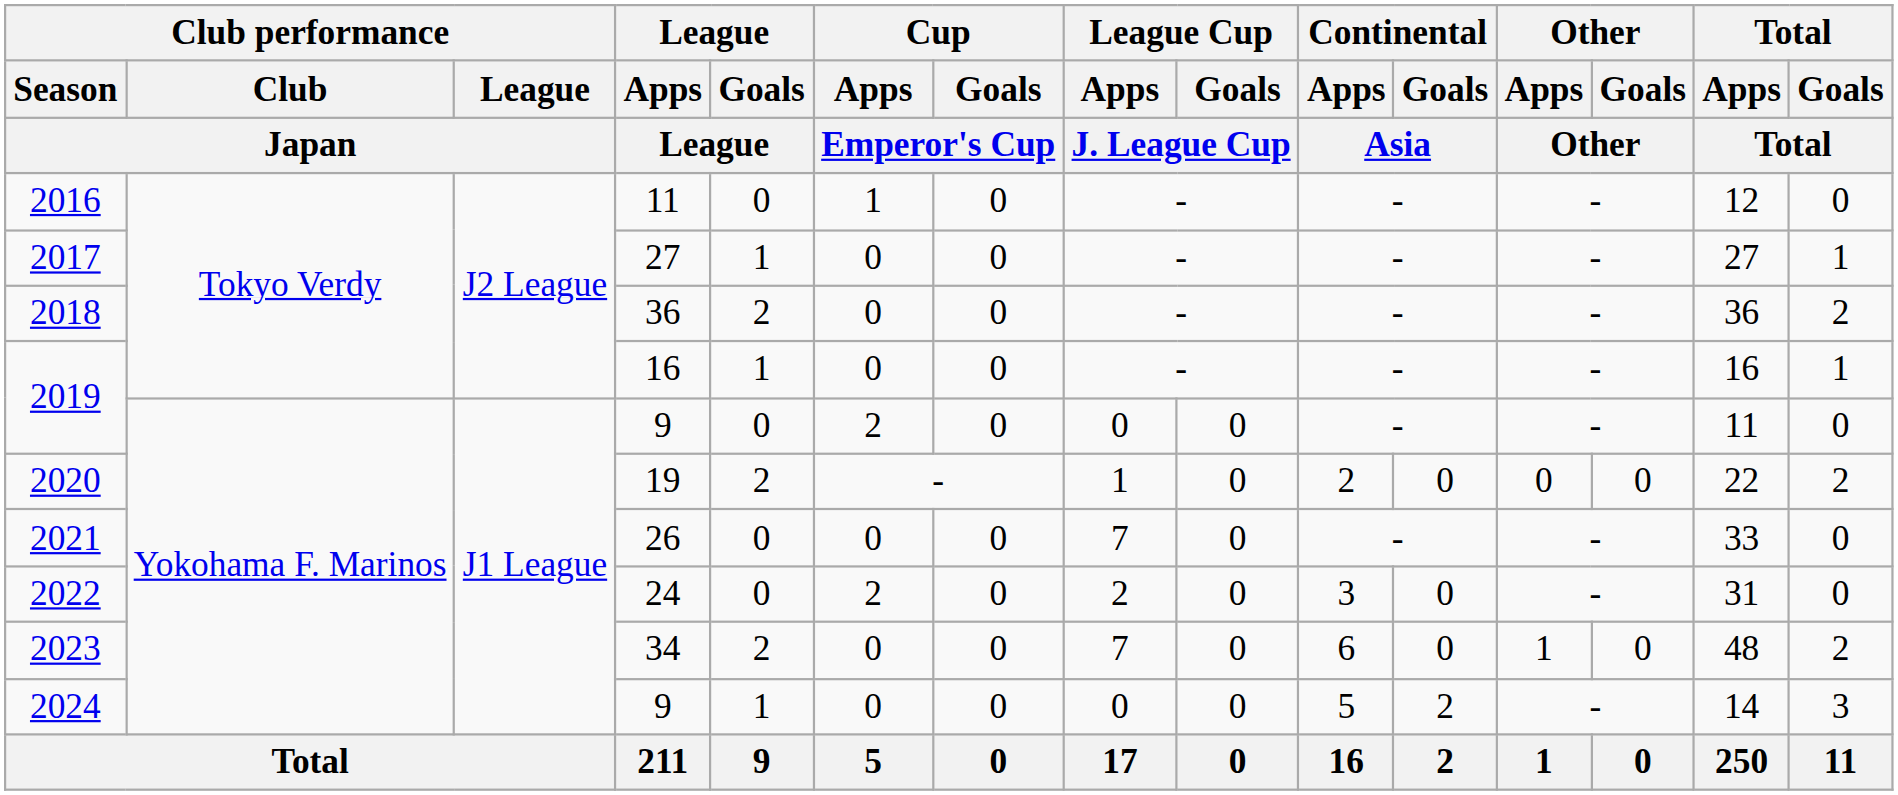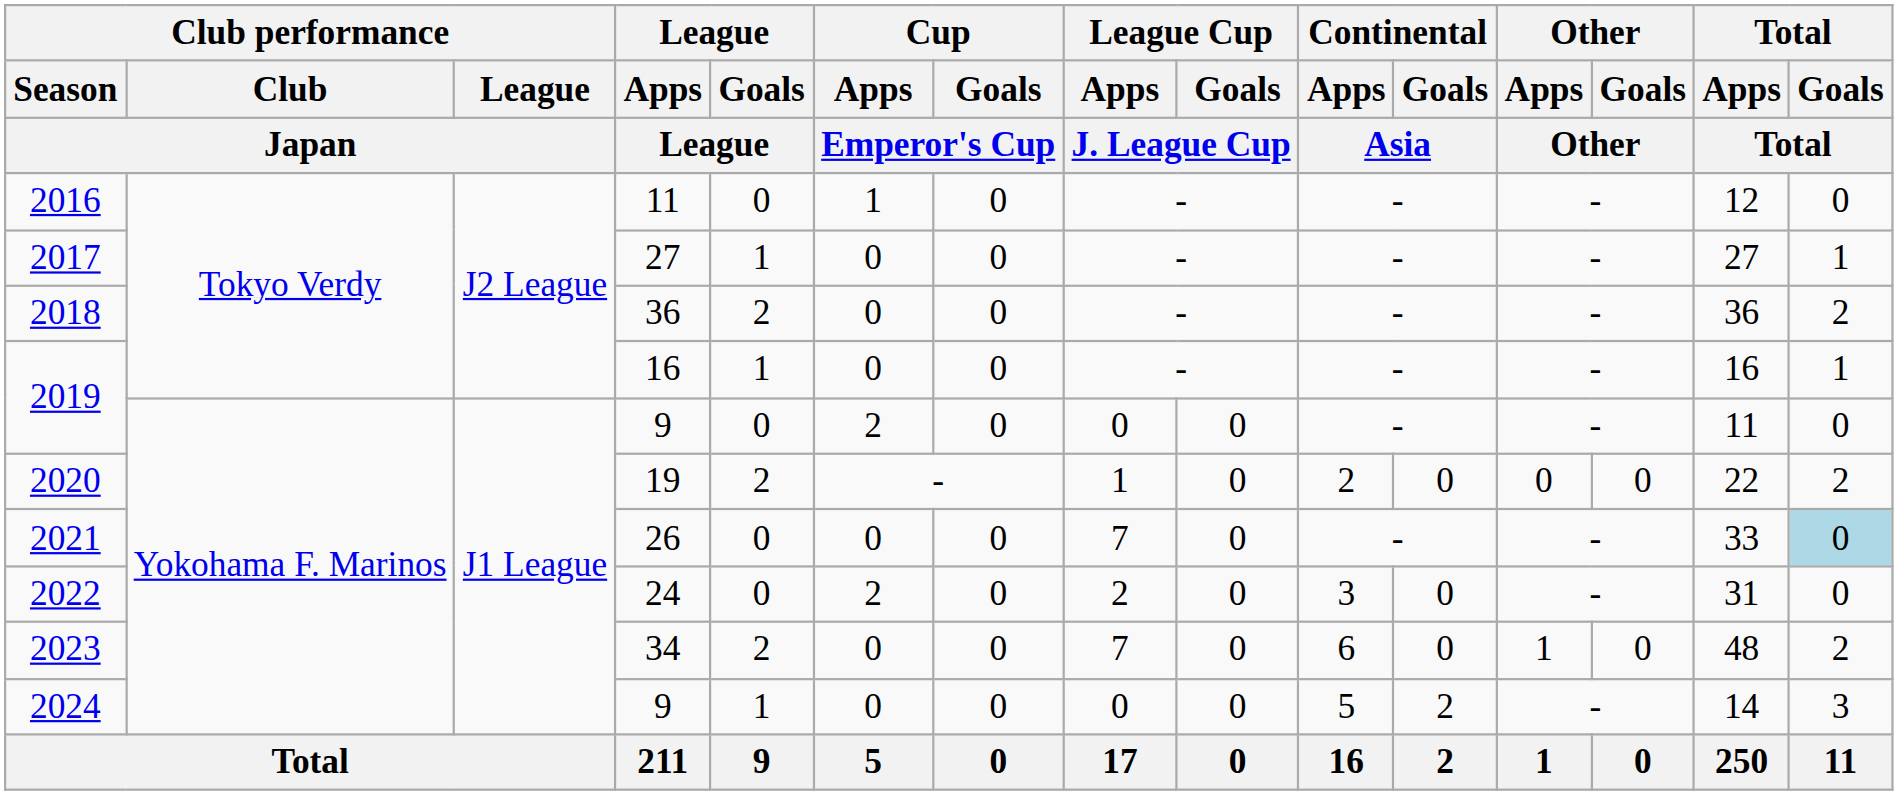(1840, 537) no background -> (1840, 537) lightblue background
